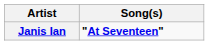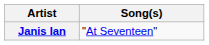(123, 31) bold -> (120, 31) normal
